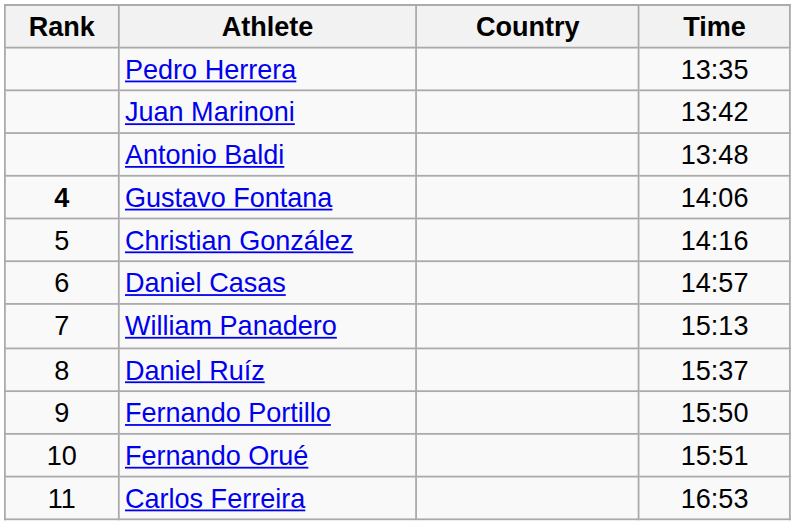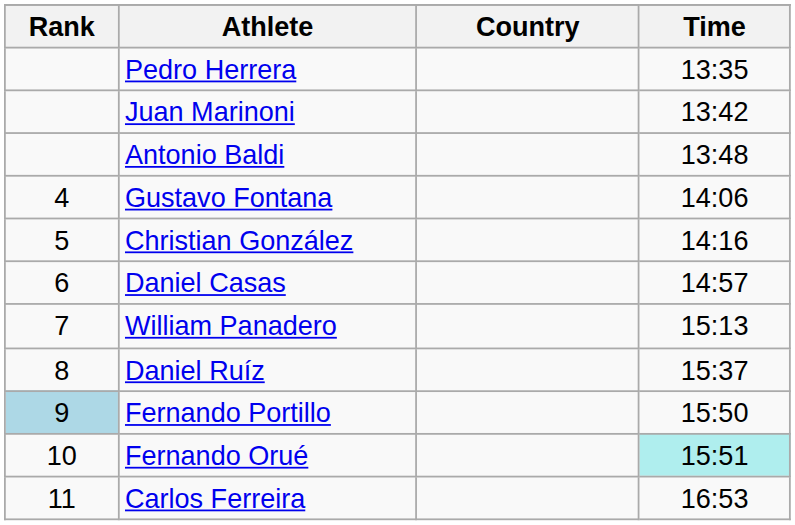(62, 198) bold -> (62, 198) normal
(62, 412) no background -> (62, 412) lightblue background
(715, 455) no background -> (715, 455) paleturquoise background
